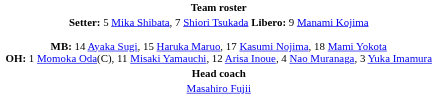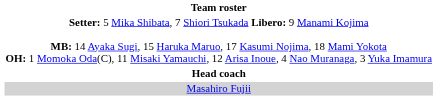(219, 88) no background -> (219, 88) lightgrey background
